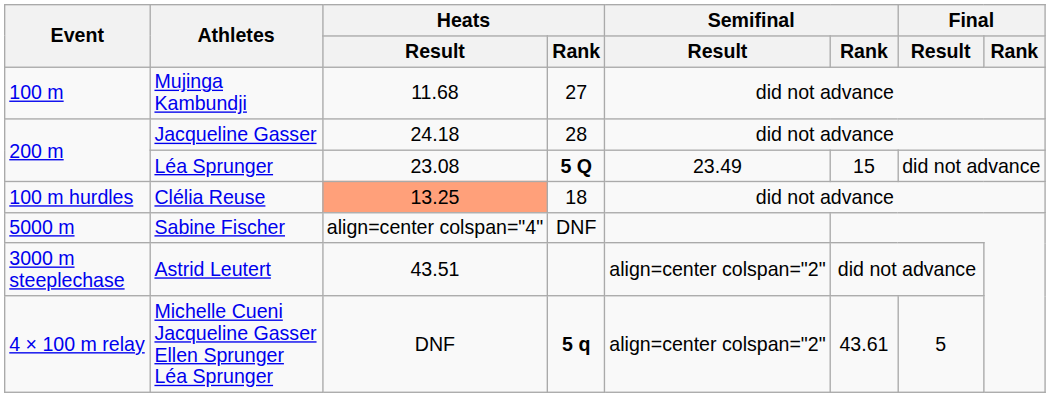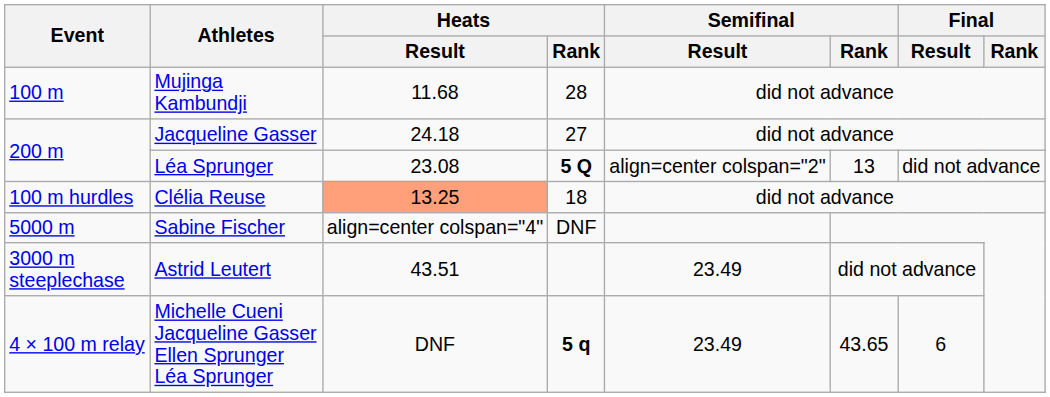(576, 93) 27 -> (576, 93) 28
(576, 135) 28 -> (576, 135) 27
(717, 166) 23.49 -> (717, 166) align=center colspan="2"
(864, 166) 15 -> (864, 166) 13
(717, 270) align=center colspan="2" -> (717, 270) 23.49
(717, 344) align=center colspan="2" -> (717, 344) 23.49
(864, 344) 43.61 -> (864, 344) 43.65
(941, 344) 5 -> (941, 344) 6
